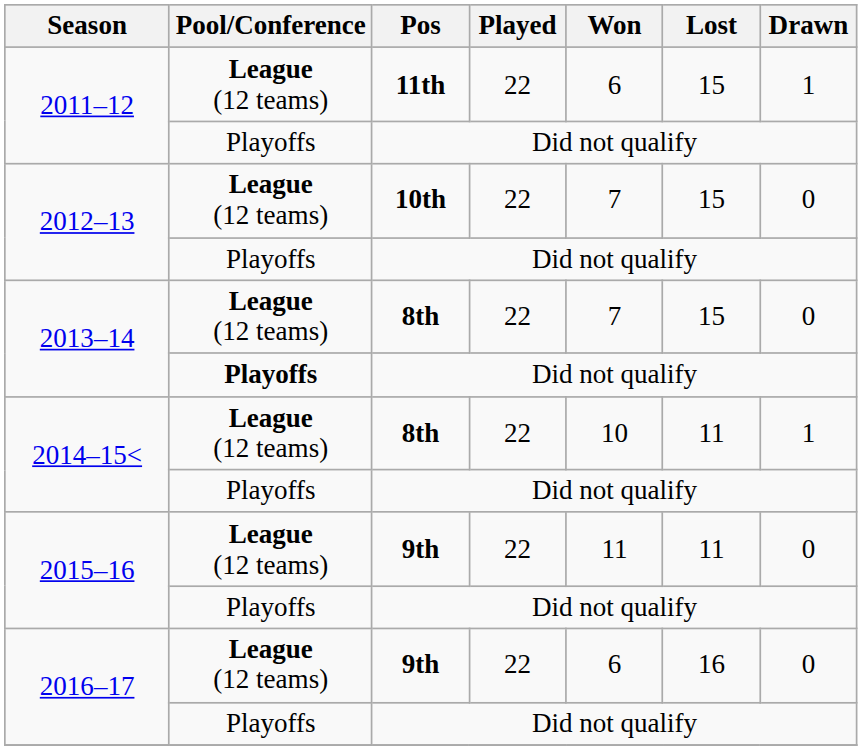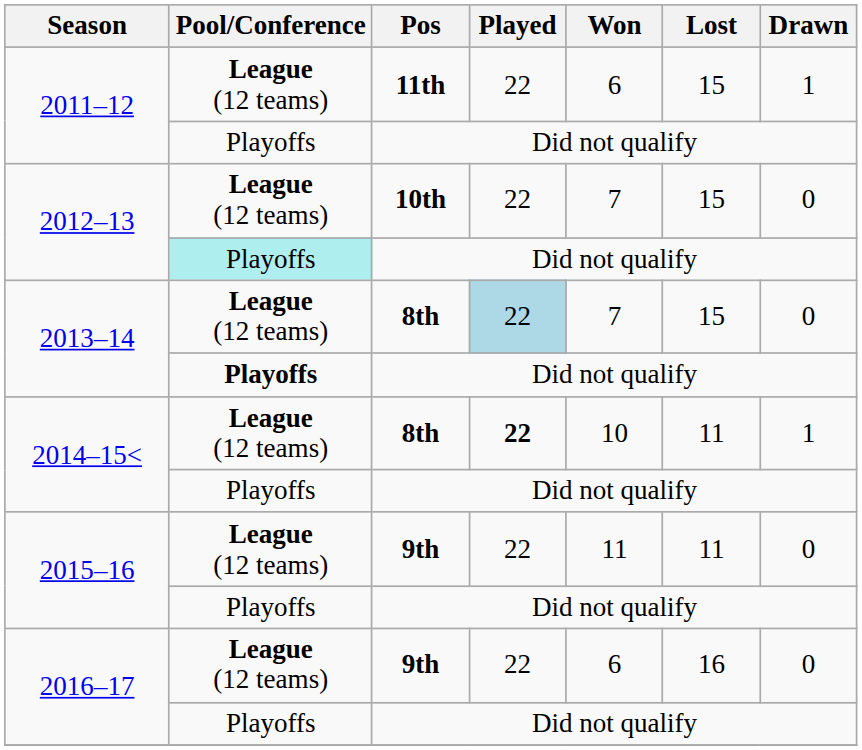(271, 258) no background -> (271, 258) paleturquoise background
(518, 316) no background -> (518, 316) lightblue background
(518, 432) normal -> (518, 432) bold
